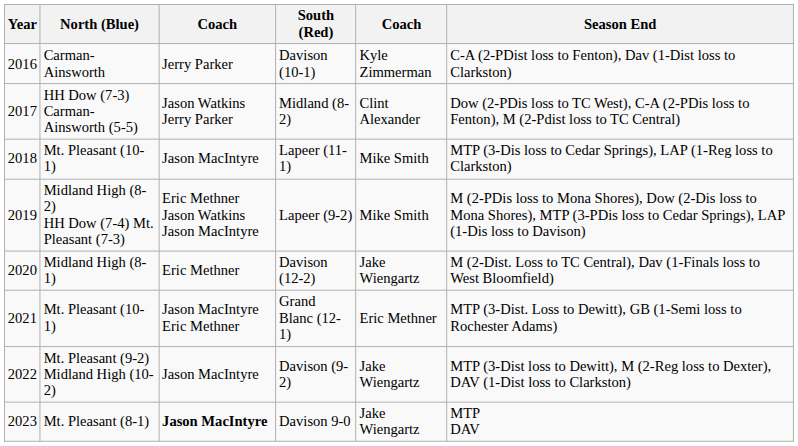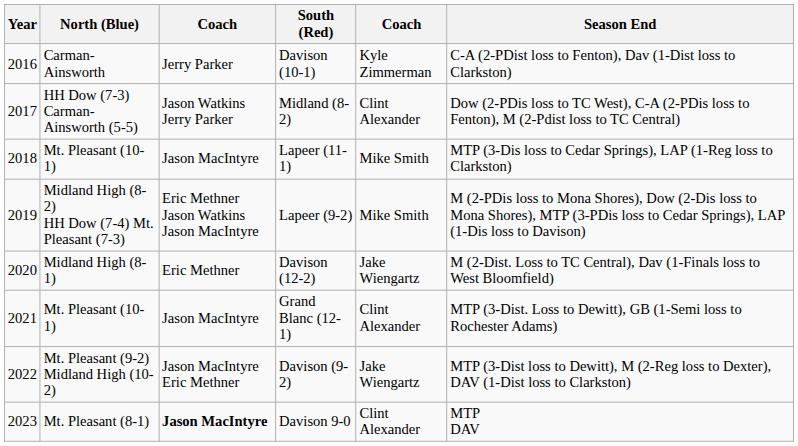(210, 318) Jason MacIntyre Eric Methner -> (210, 318) Jason MacIntyre
(398, 318) Eric Methner -> (390, 318) Clint Alexander
(210, 374) Jason MacIntyre -> (210, 374) Jason MacIntyre Eric Methner
(390, 421) Jake Wiengartz -> (390, 421) Clint Alexander
